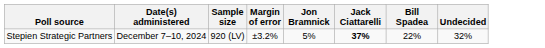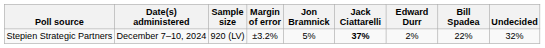+ column: (412, 17)
